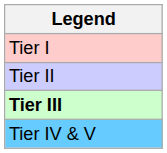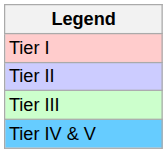(35, 105) bold -> (34, 105) normal
